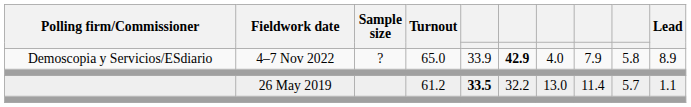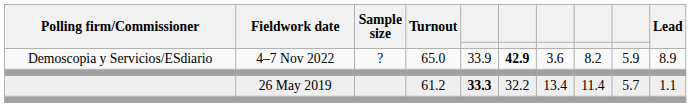(555, 59) 4.0 -> (555, 59) 3.6
(593, 59) 7.9 -> (593, 59) 8.2
(631, 59) 5.8 -> (631, 59) 5.9
(479, 86) 33.5 -> (479, 86) 33.3
(555, 86) 13.0 -> (555, 86) 13.4
